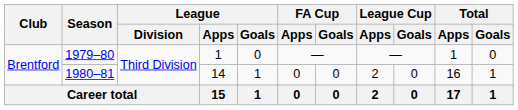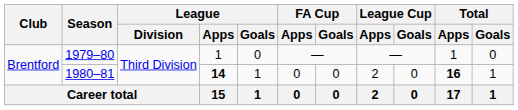(218, 74) normal -> (218, 74) bold
(454, 74) normal -> (454, 74) bold
